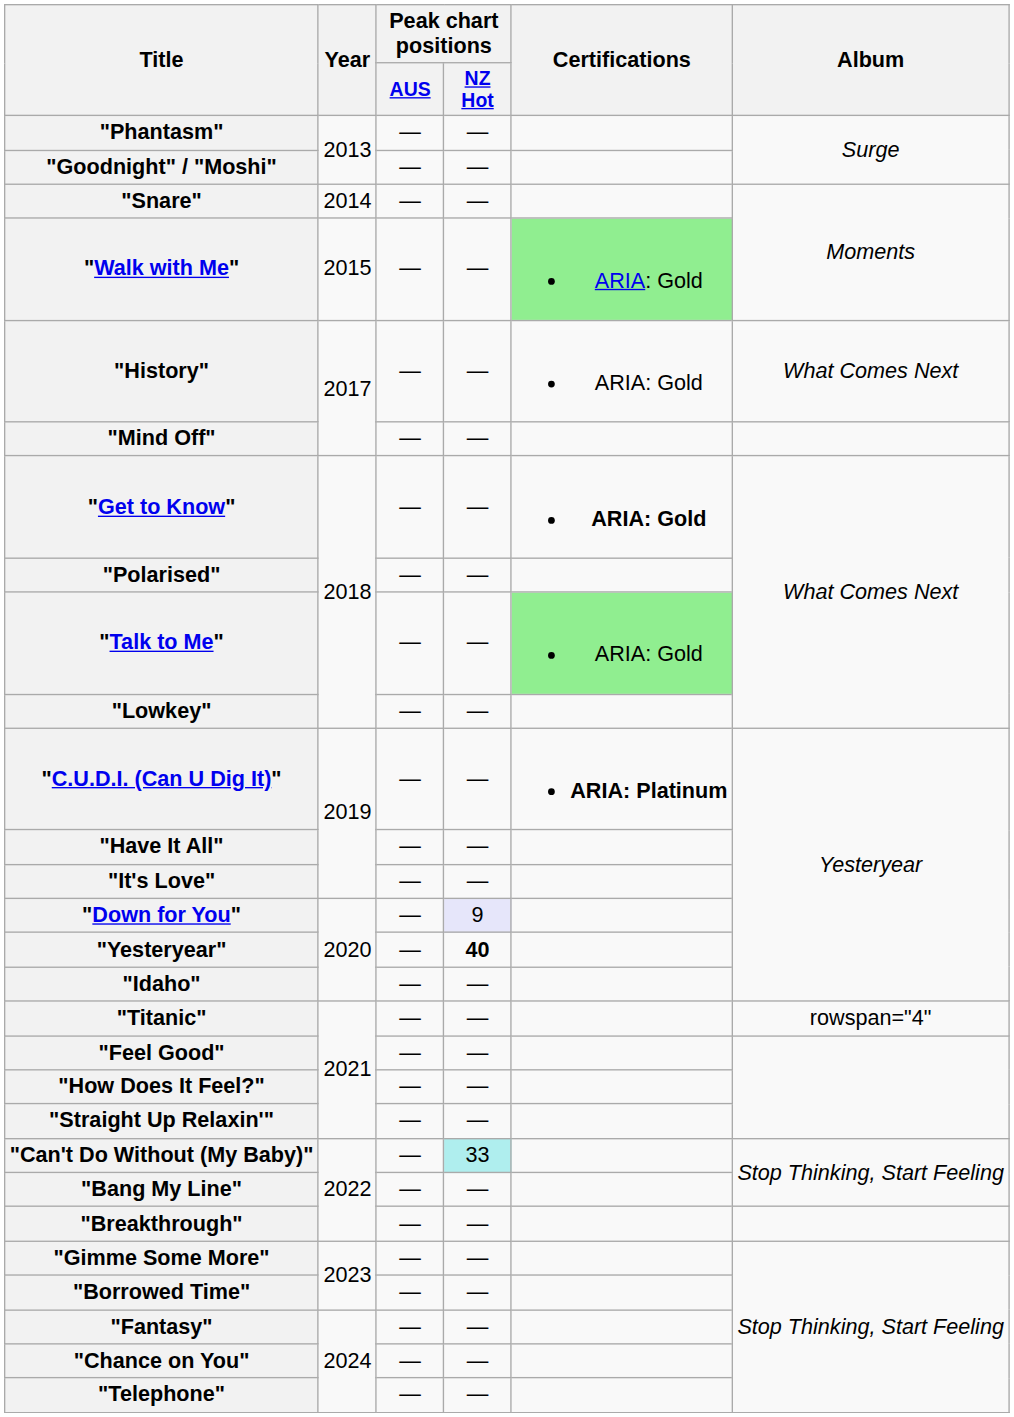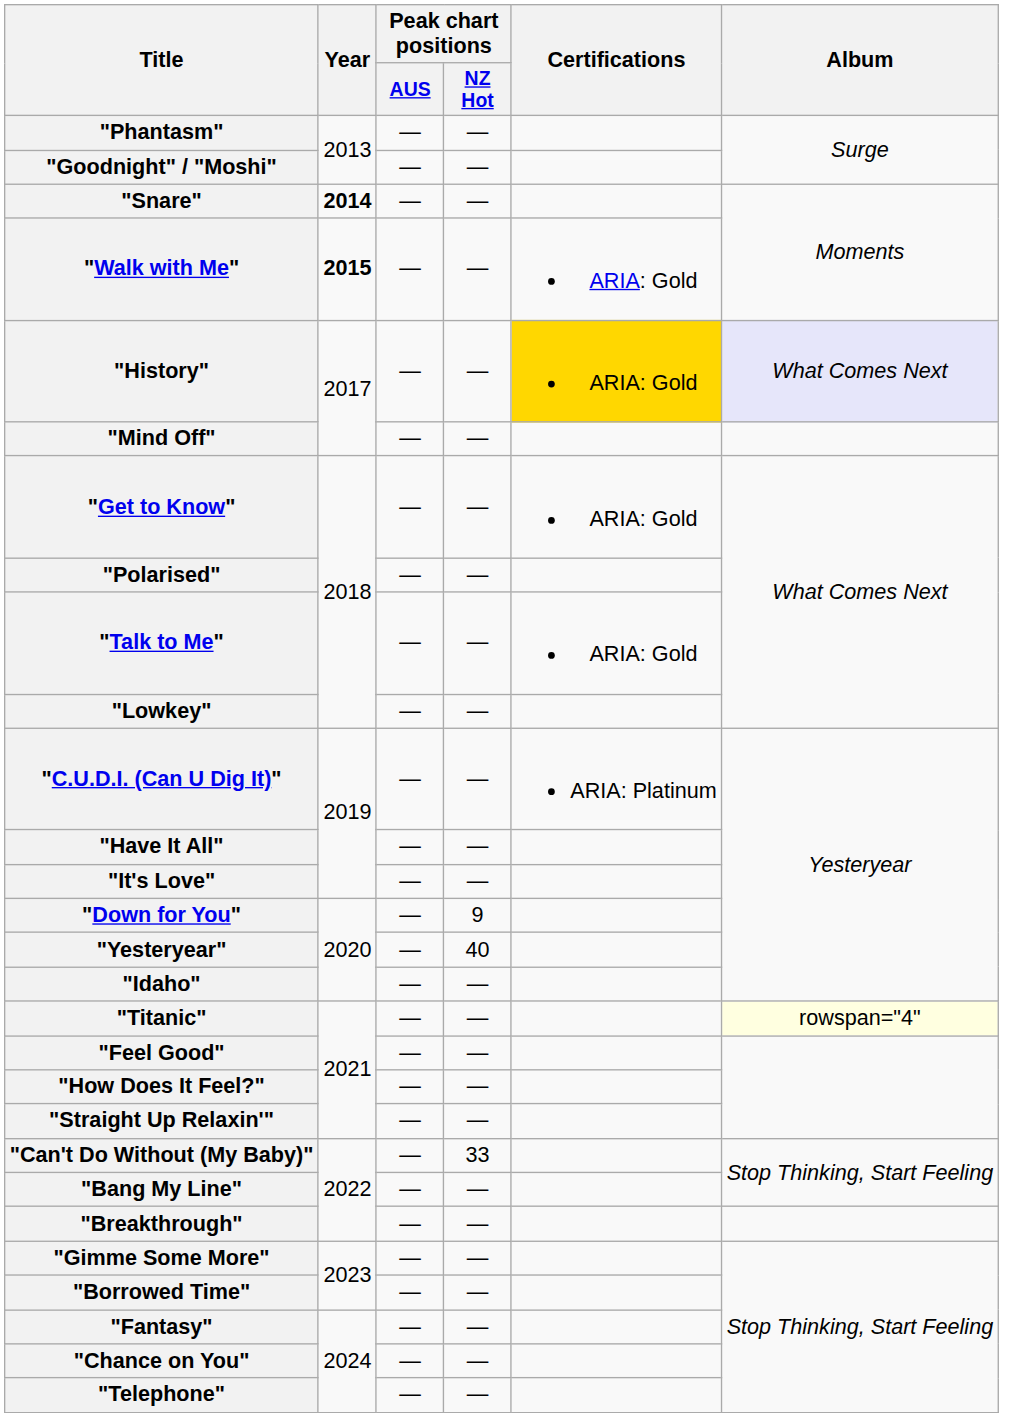(347, 201) normal -> (347, 201) bold
(347, 269) normal -> (347, 269) bold
(622, 281) lightgreen background -> (616, 281) no background
(622, 383) no background -> (616, 383) gold background
(871, 370) no background -> (860, 370) lavender background
(622, 519) bold -> (616, 519) normal
(622, 655) lightgreen background -> (616, 655) no background
(622, 791) bold -> (616, 791) normal
(478, 915) lavender background -> (478, 915) no background
(478, 949) bold -> (478, 949) normal
(871, 1018) no background -> (860, 1018) lightyellow background
(478, 1155) paleturquoise background -> (478, 1155) no background
